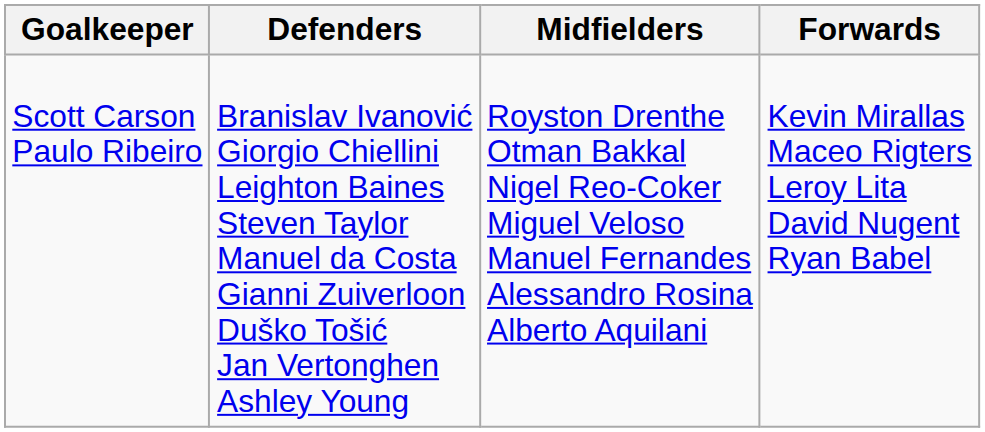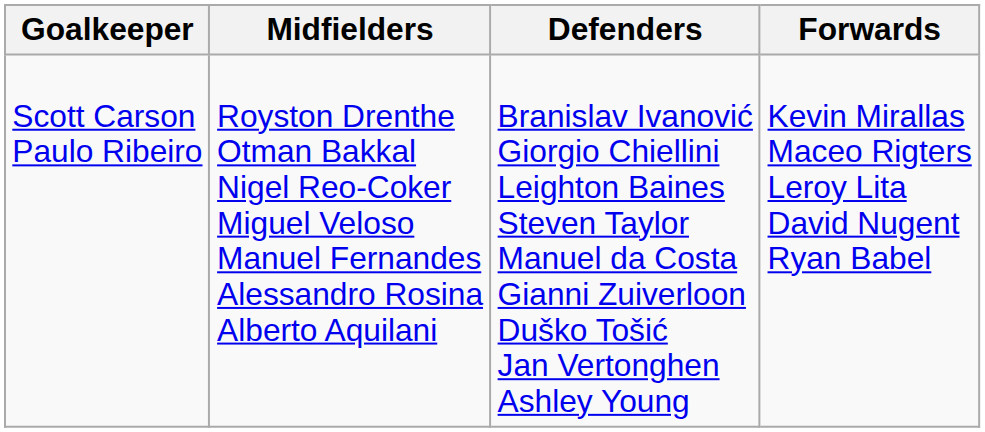columns swapped: (345, 29) <-> (620, 29)
